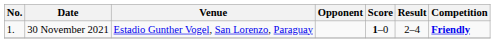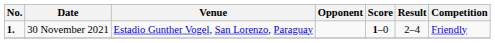(11, 29) normal -> (11, 29) bold
(451, 29) bold -> (449, 29) normal
